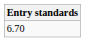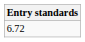(16, 28) 6.70 -> (16, 28) 6.72
